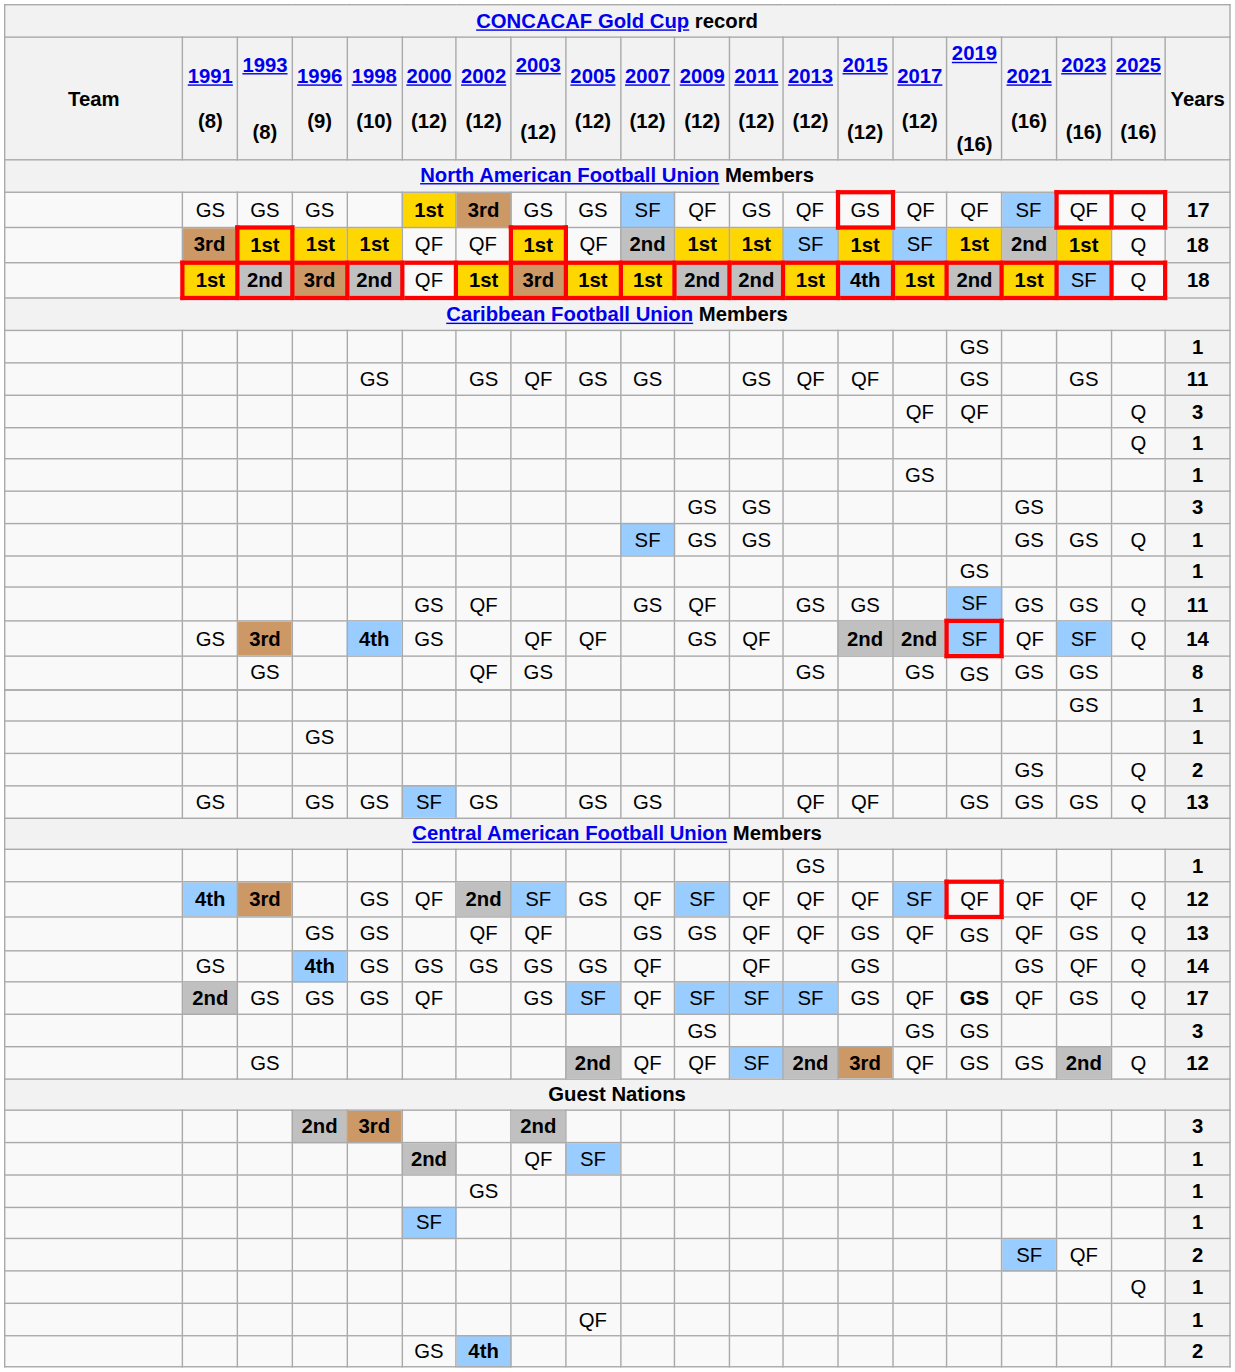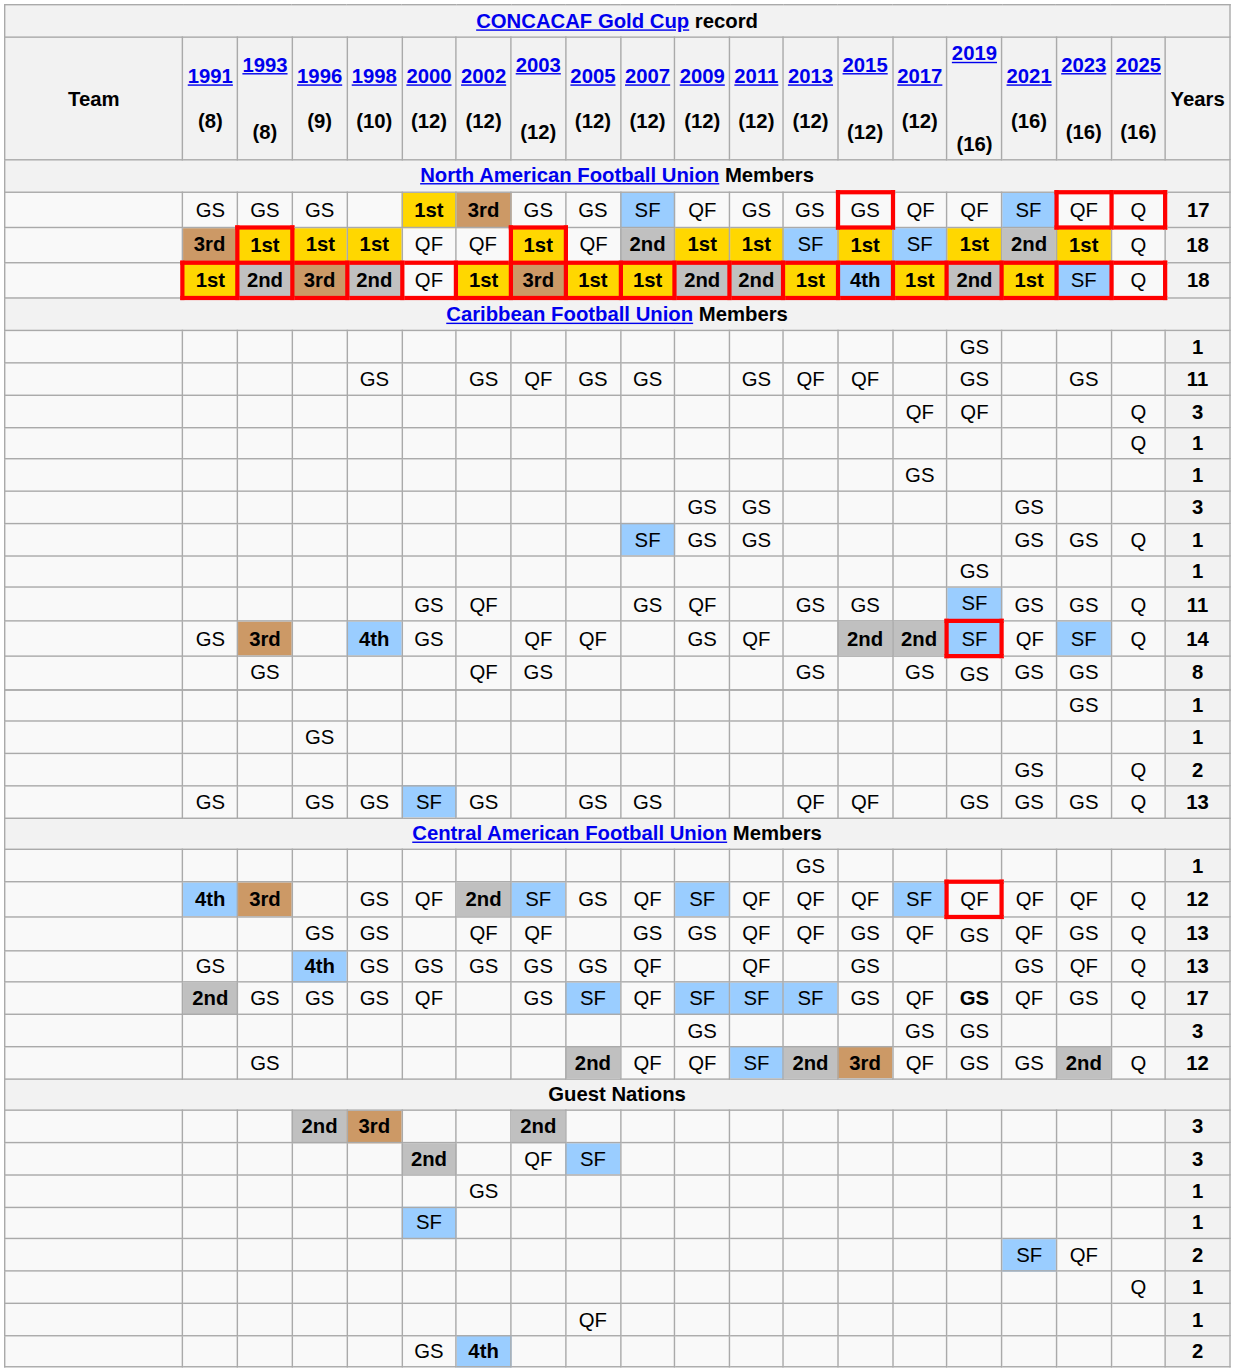(810, 210) QF -> (810, 210) GS
(1198, 967) 14 -> (1198, 967) 13
(1198, 1159) 1 -> (1198, 1159) 3
